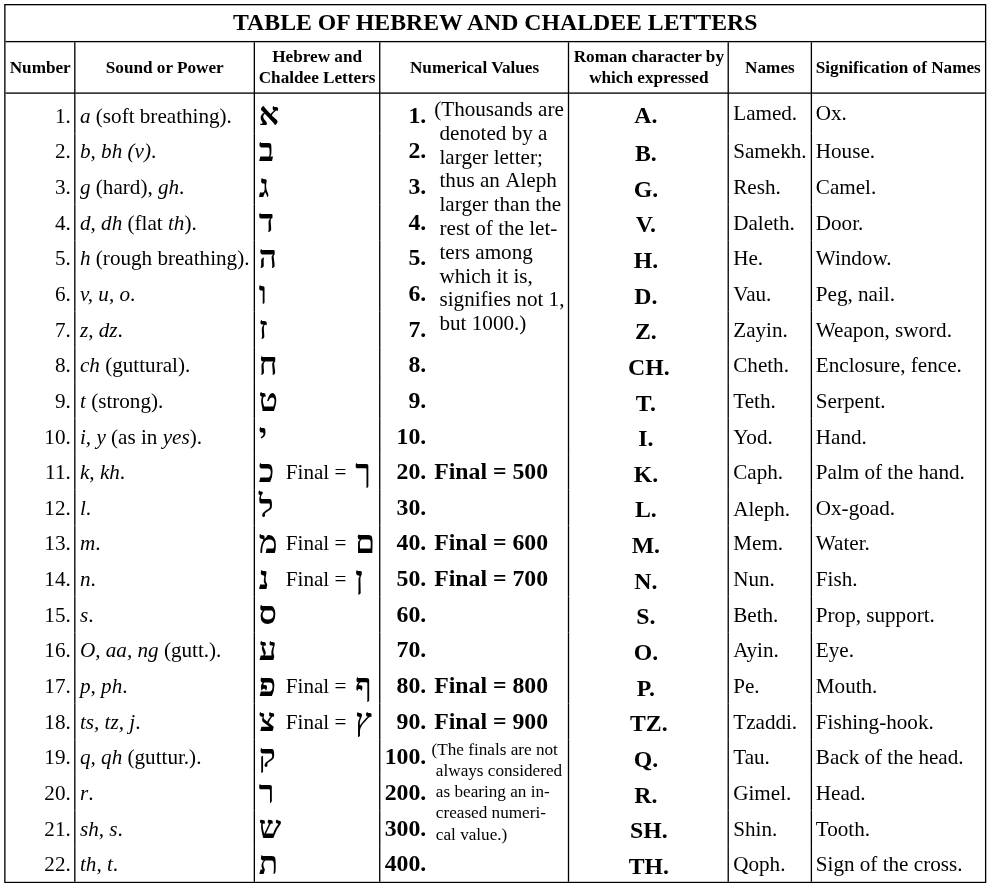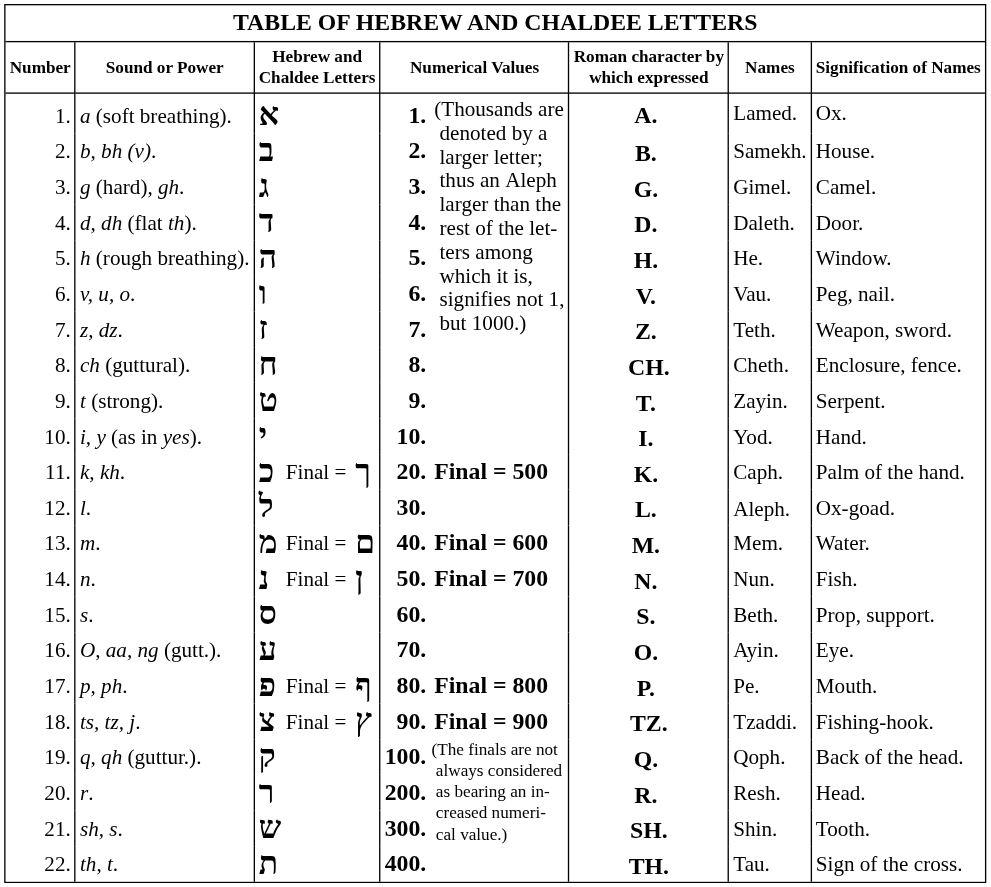(757, 186) Resh. -> (762, 186) Gimel.
(649, 224) V. -> (649, 224) D.
(649, 295) D. -> (649, 295) V.
(761, 329) Zayin. -> (754, 329) Teth.
(754, 400) Teth. -> (761, 400) Zayin.
(752, 756) Tau. -> (759, 756) Qoph.
(762, 792) Gimel. -> (757, 792) Resh.
(759, 863) Qoph. -> (752, 863) Tau.
